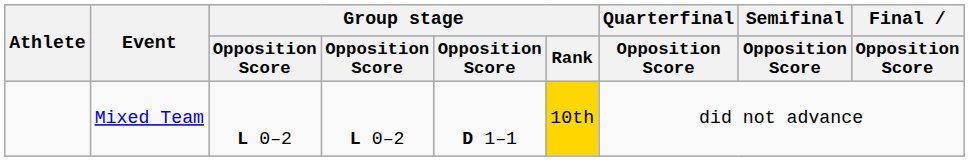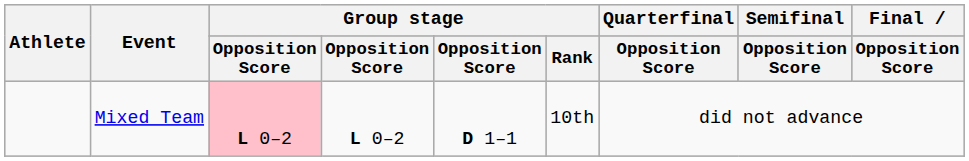(265, 140) no background -> (265, 140) pink background
(572, 118) gold background -> (572, 118) no background
